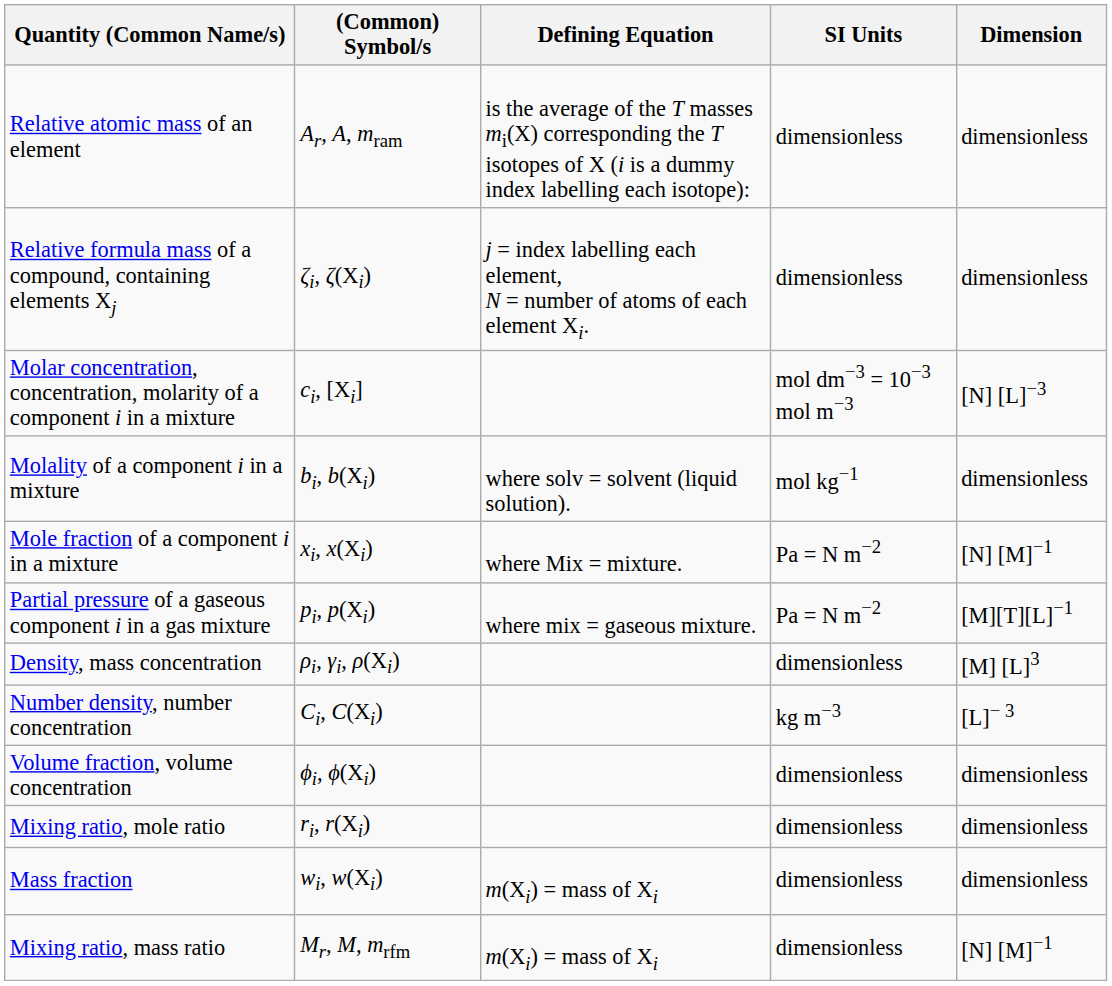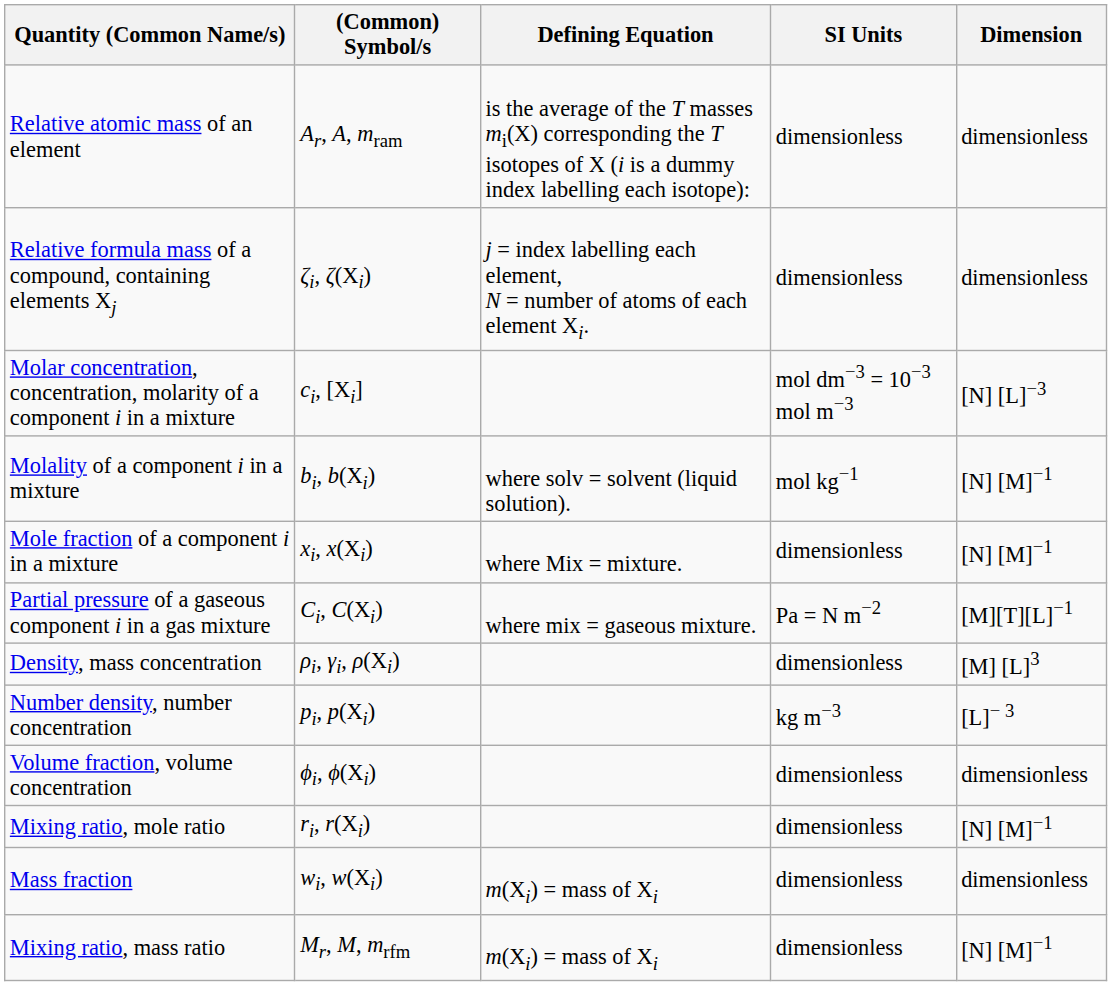(1025, 478) dimensionless -> (1007, 478) [N] [M]−1
(828, 551) Pa = N m−2 -> (839, 551) dimensionless
(338, 612) pi, p(Xi) -> (341, 612) Ci, C(Xi)
(341, 714) Ci, C(Xi) -> (338, 714) pi, p(Xi)
(1025, 826) dimensionless -> (1007, 826) [N] [M]−1
